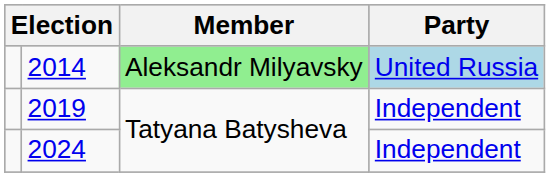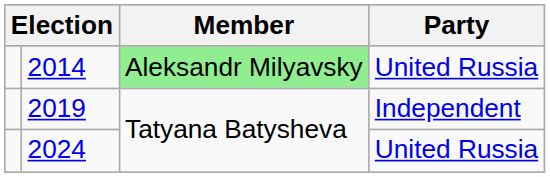(456, 66) lightblue background -> (456, 66) no background
(448, 150) Independent -> (456, 150) United Russia
